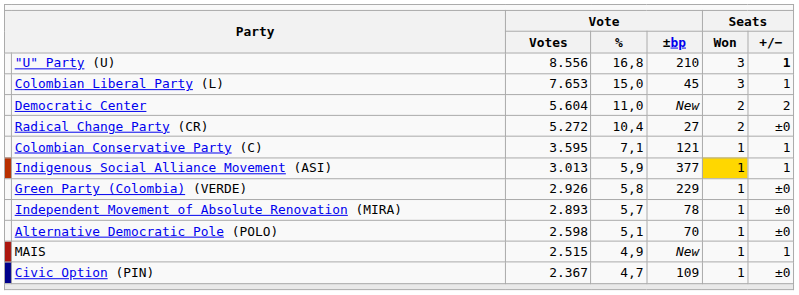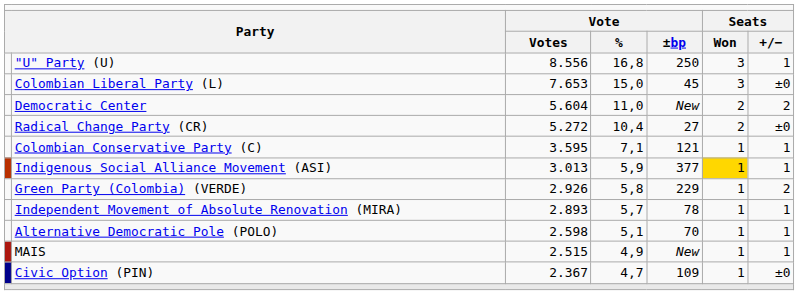(688, 63) 210 -> (688, 63) 250
(787, 63) bold -> (787, 63) normal
(787, 84) 1 -> (783, 84) ±0
(783, 189) ±0 -> (787, 189) 2
(783, 210) ±0 -> (787, 210) 1
(783, 231) ±0 -> (787, 231) 1
